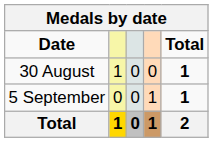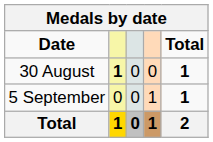(118, 71) normal -> (118, 71) bold
